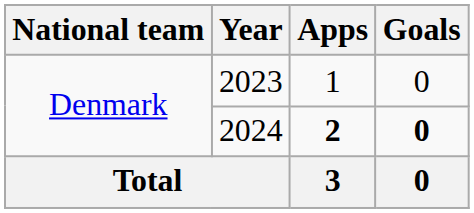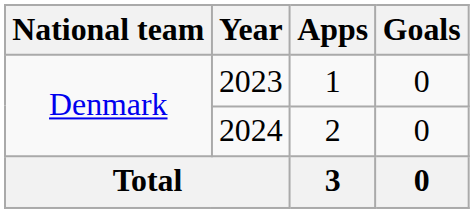(333, 130) bold -> (333, 130) normal
(422, 130) bold -> (422, 130) normal
